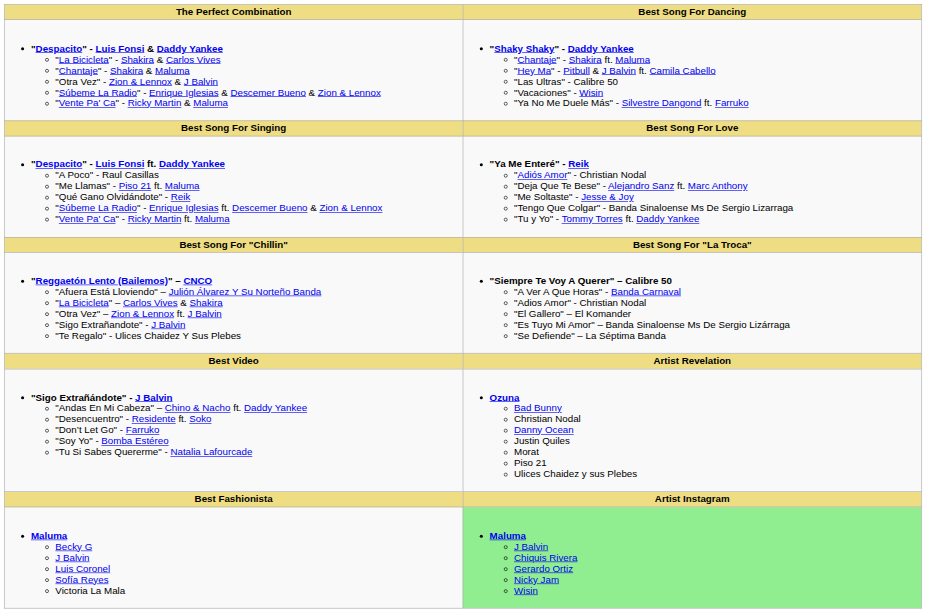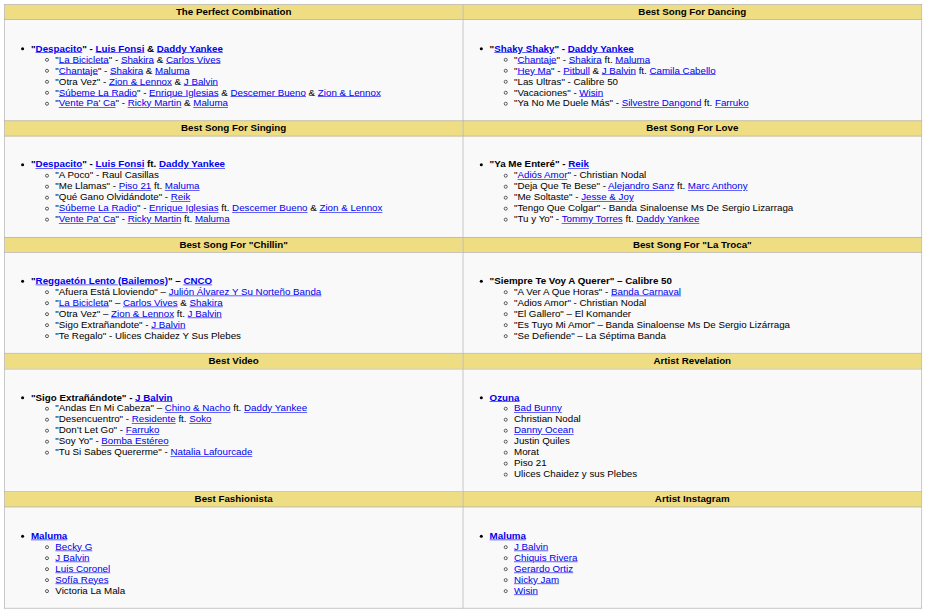(692, 563) lightgreen background -> (692, 563) no background
